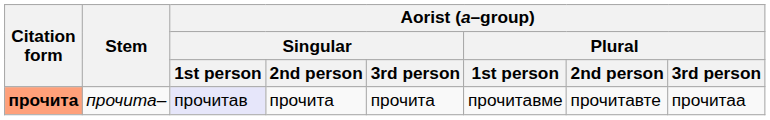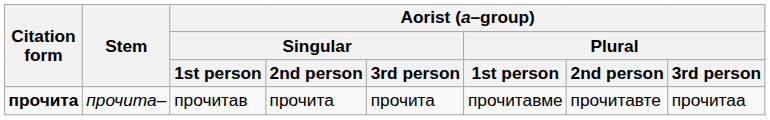(43, 100) lightsalmon background -> (43, 100) no background
(211, 100) lavender background -> (211, 100) no background
